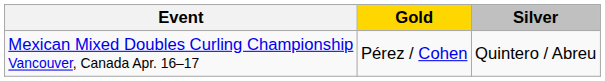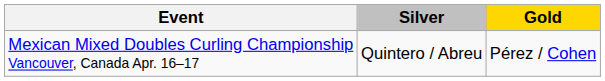columns swapped: (414, 17) <-> (536, 17)
